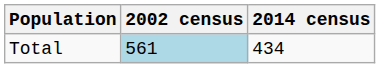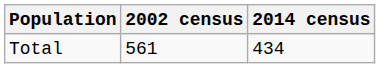(141, 49) lightblue background -> (141, 49) no background
